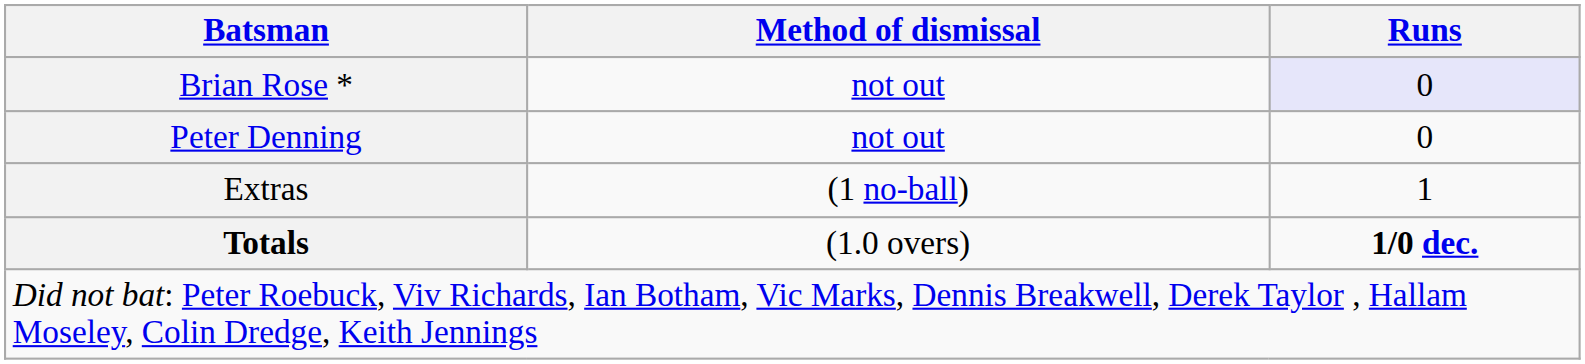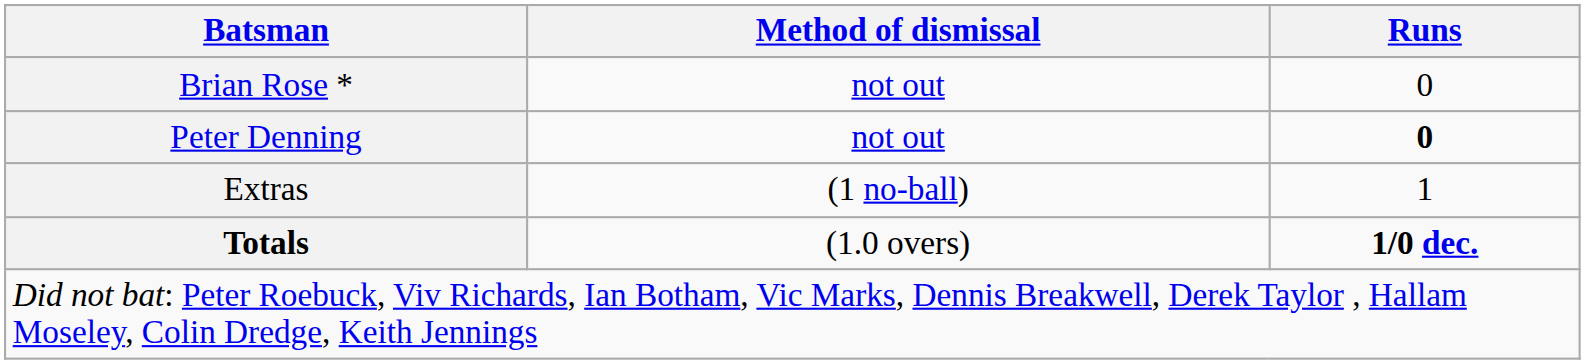(1425, 83) lavender background -> (1425, 83) no background
(1425, 136) normal -> (1425, 136) bold
